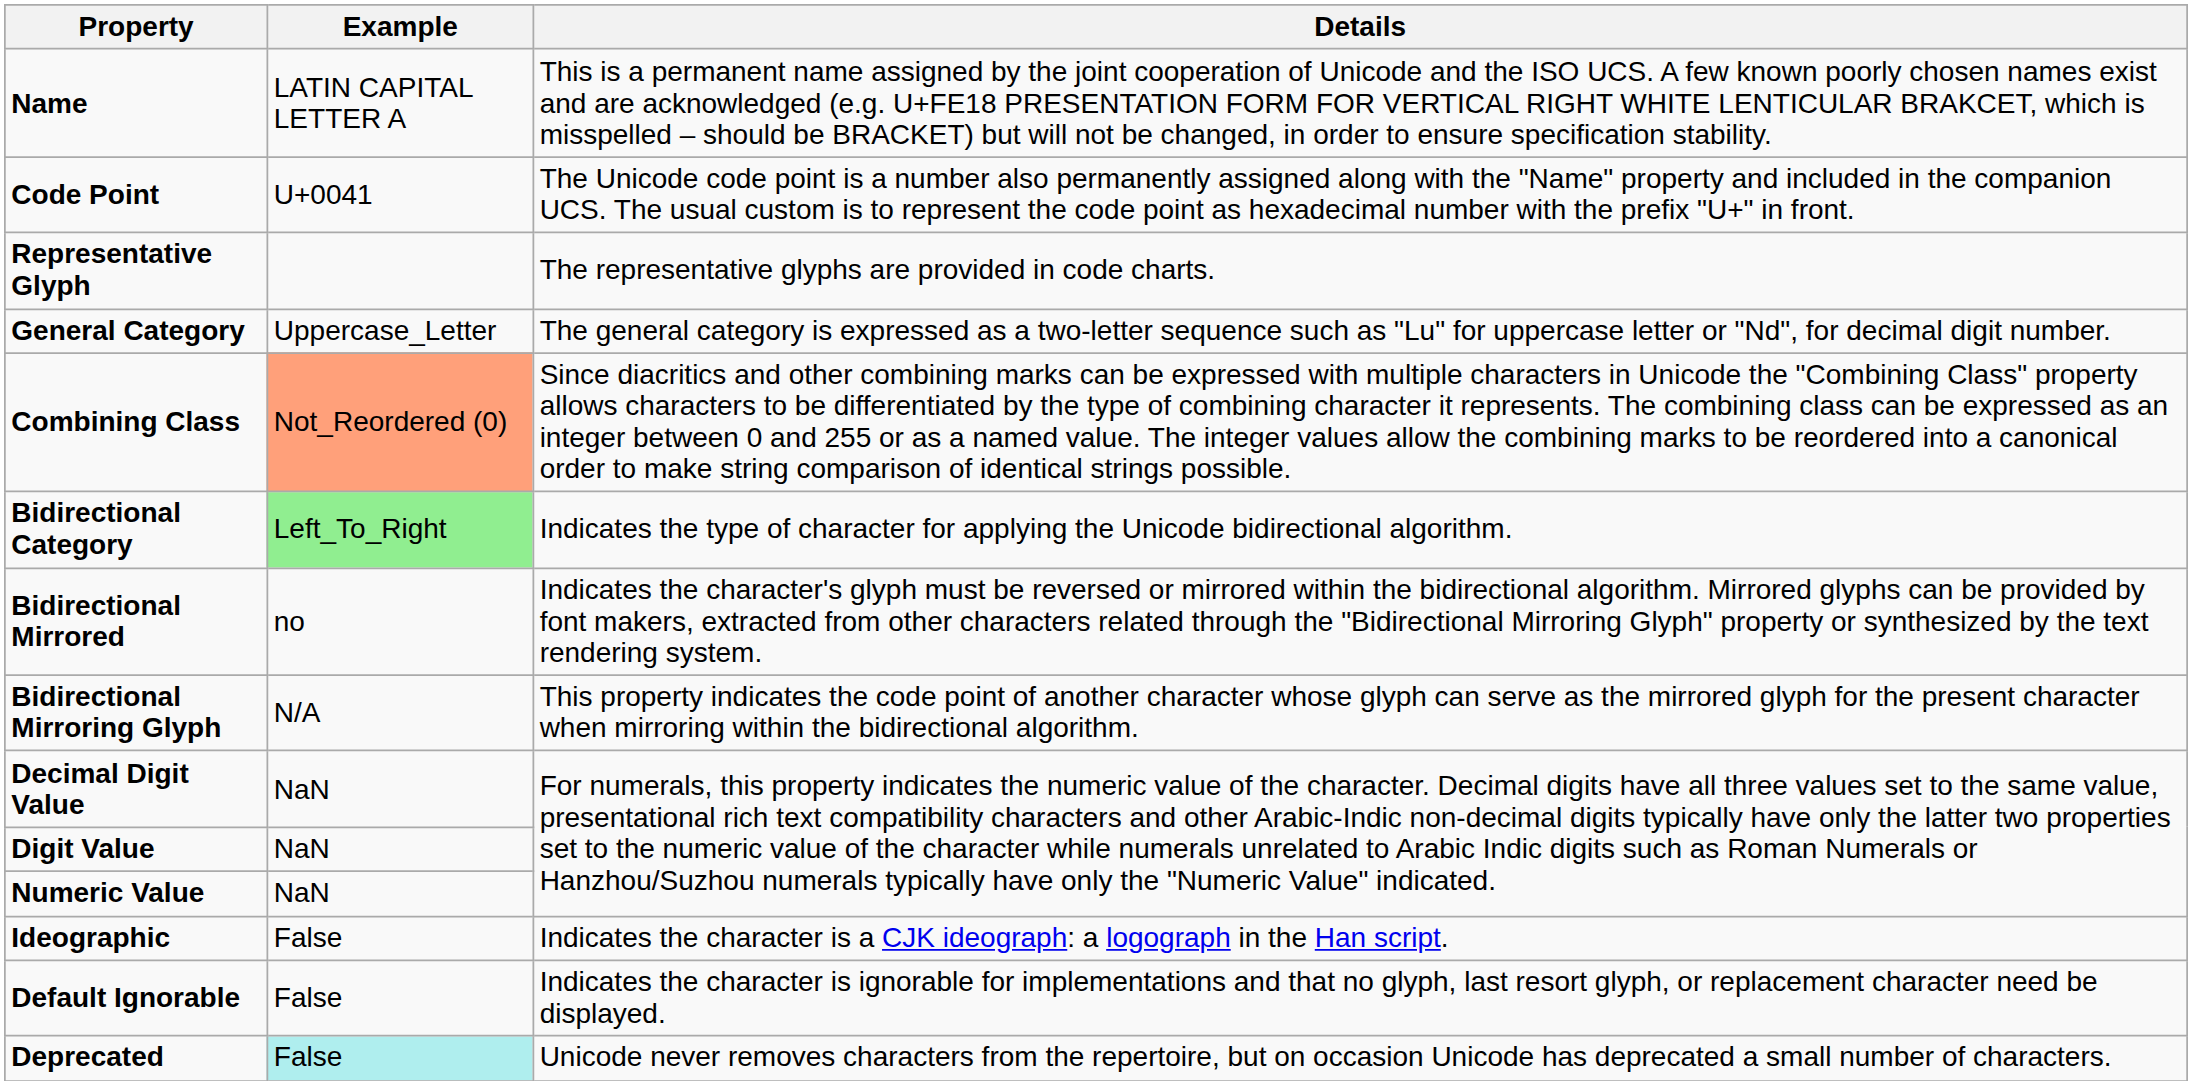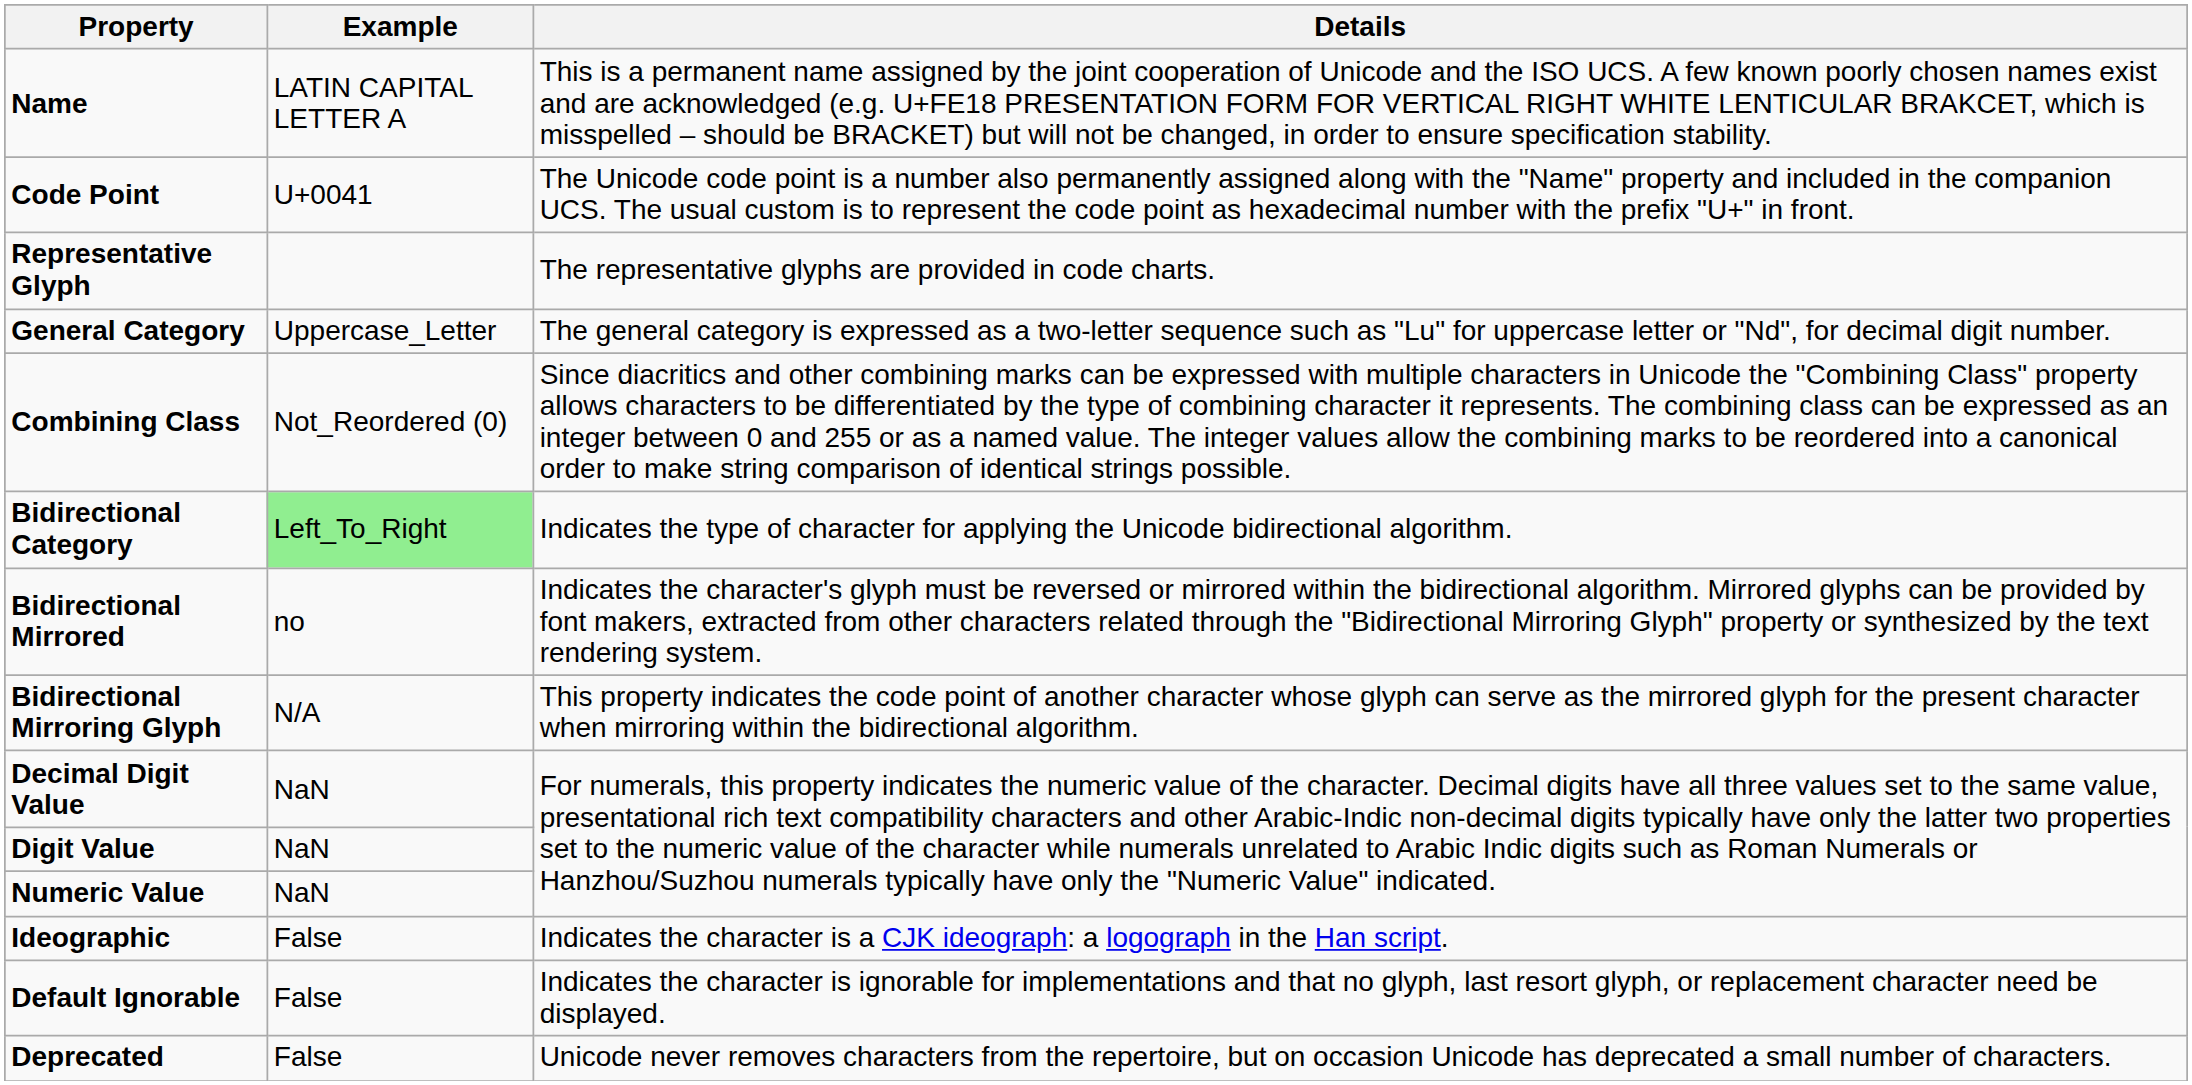(391, 421) lightsalmon background -> (391, 421) no background
(308, 1057) paleturquoise background -> (308, 1057) no background
